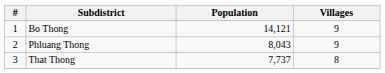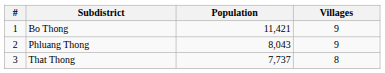(277, 29) 14,121 -> (277, 29) 11,421
